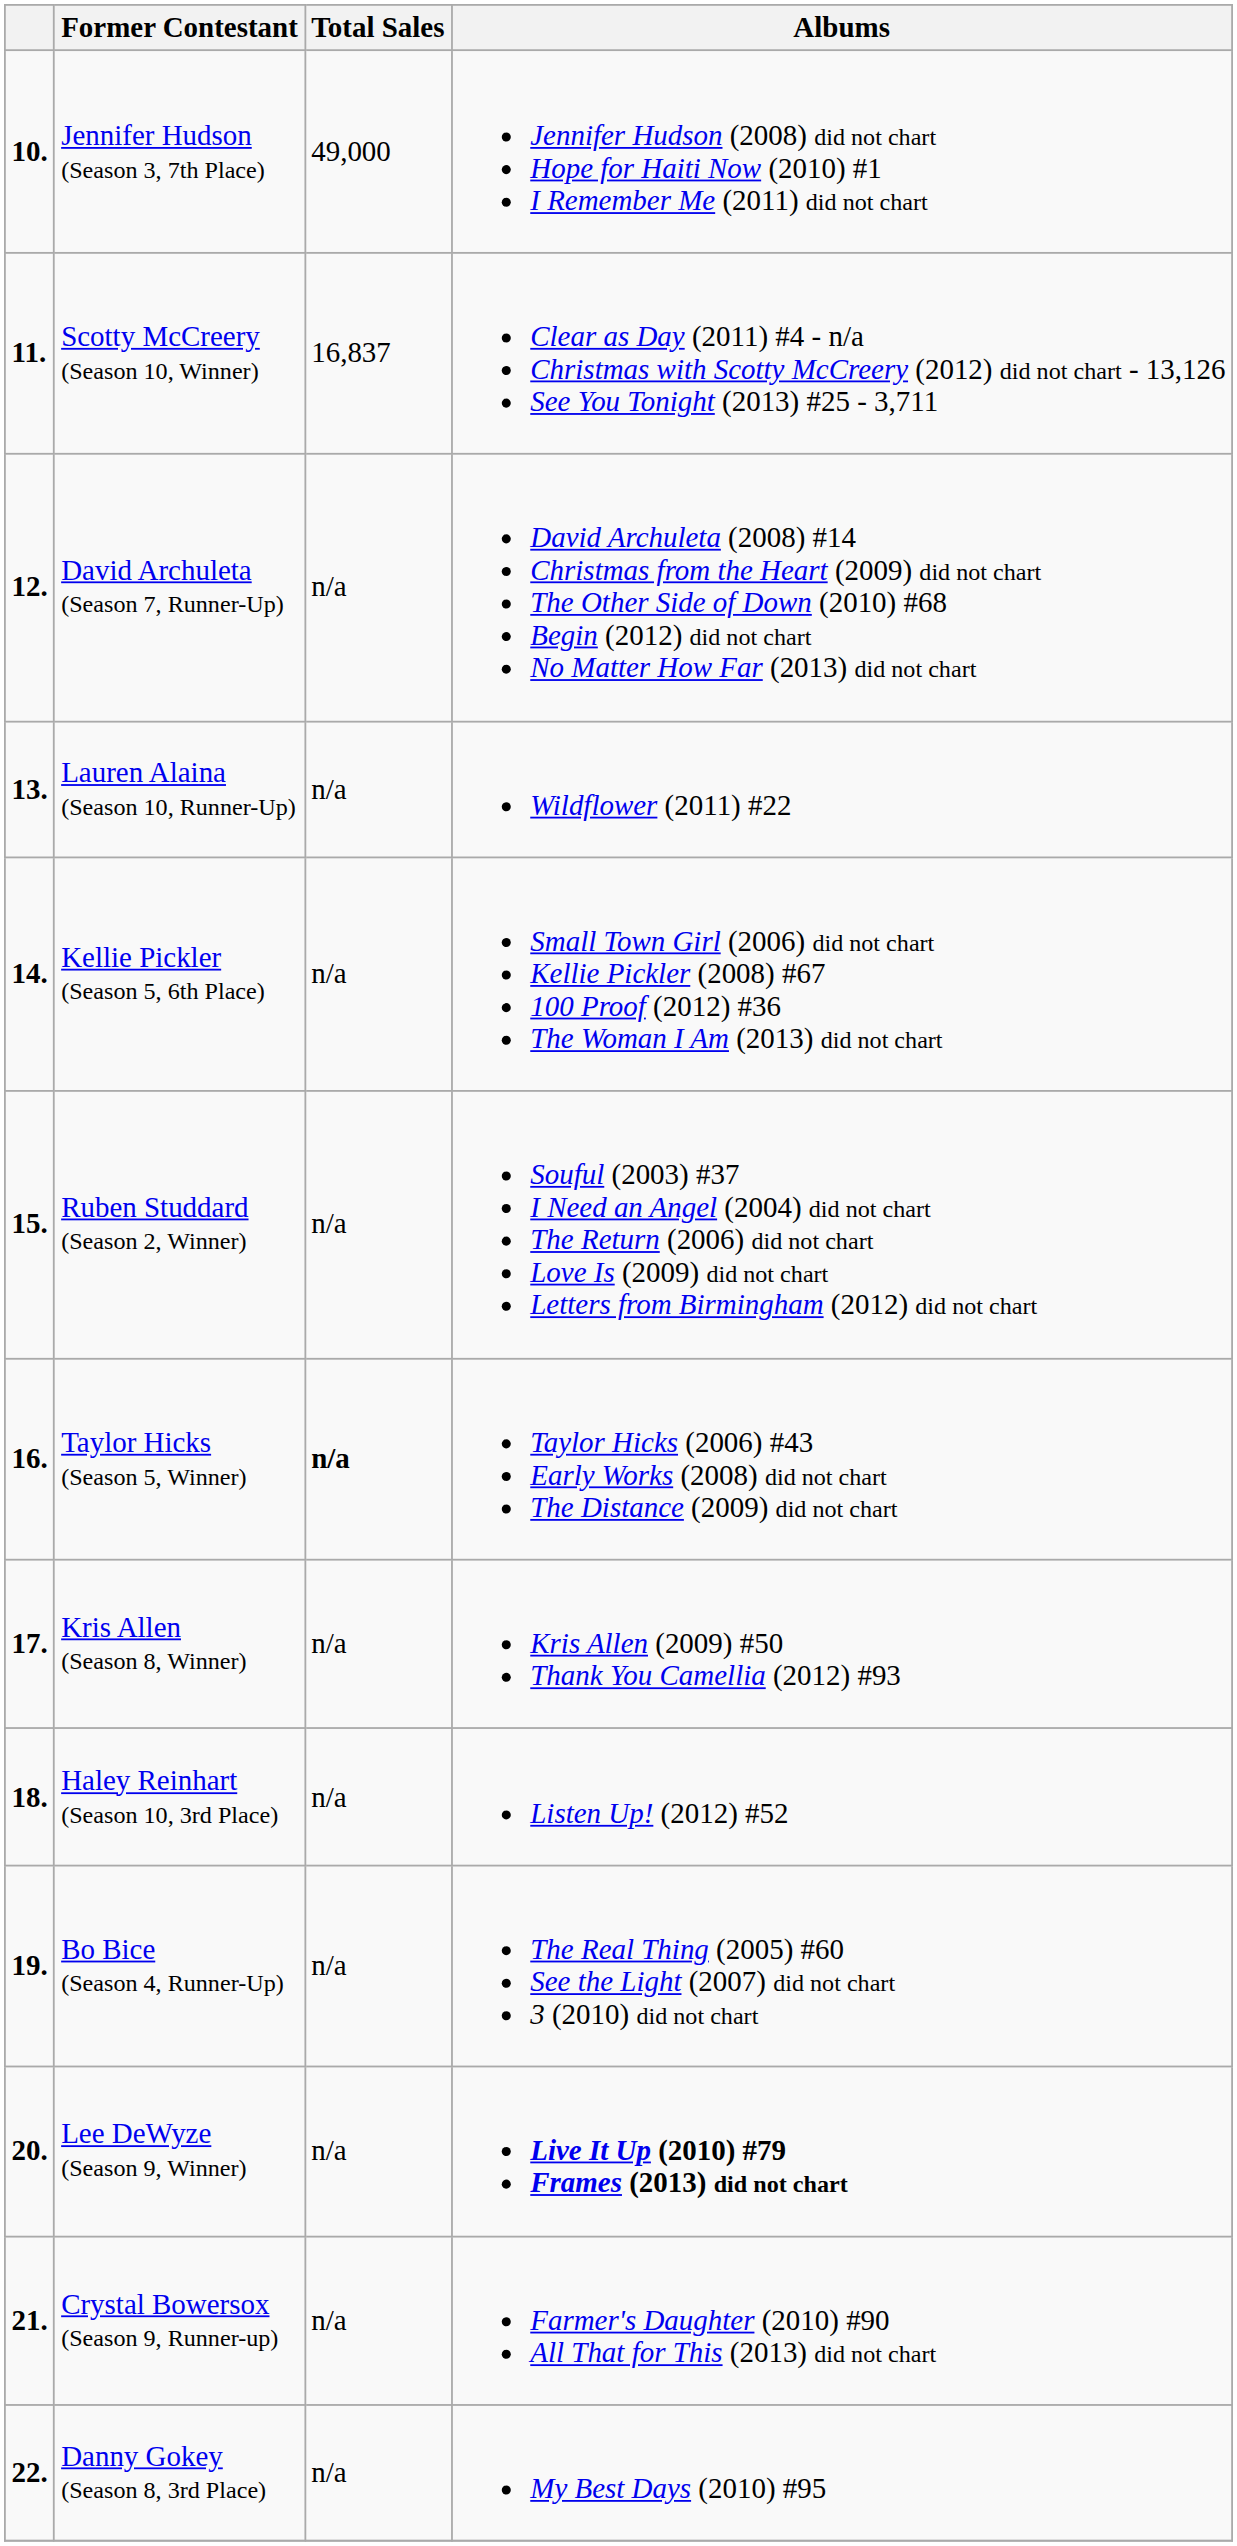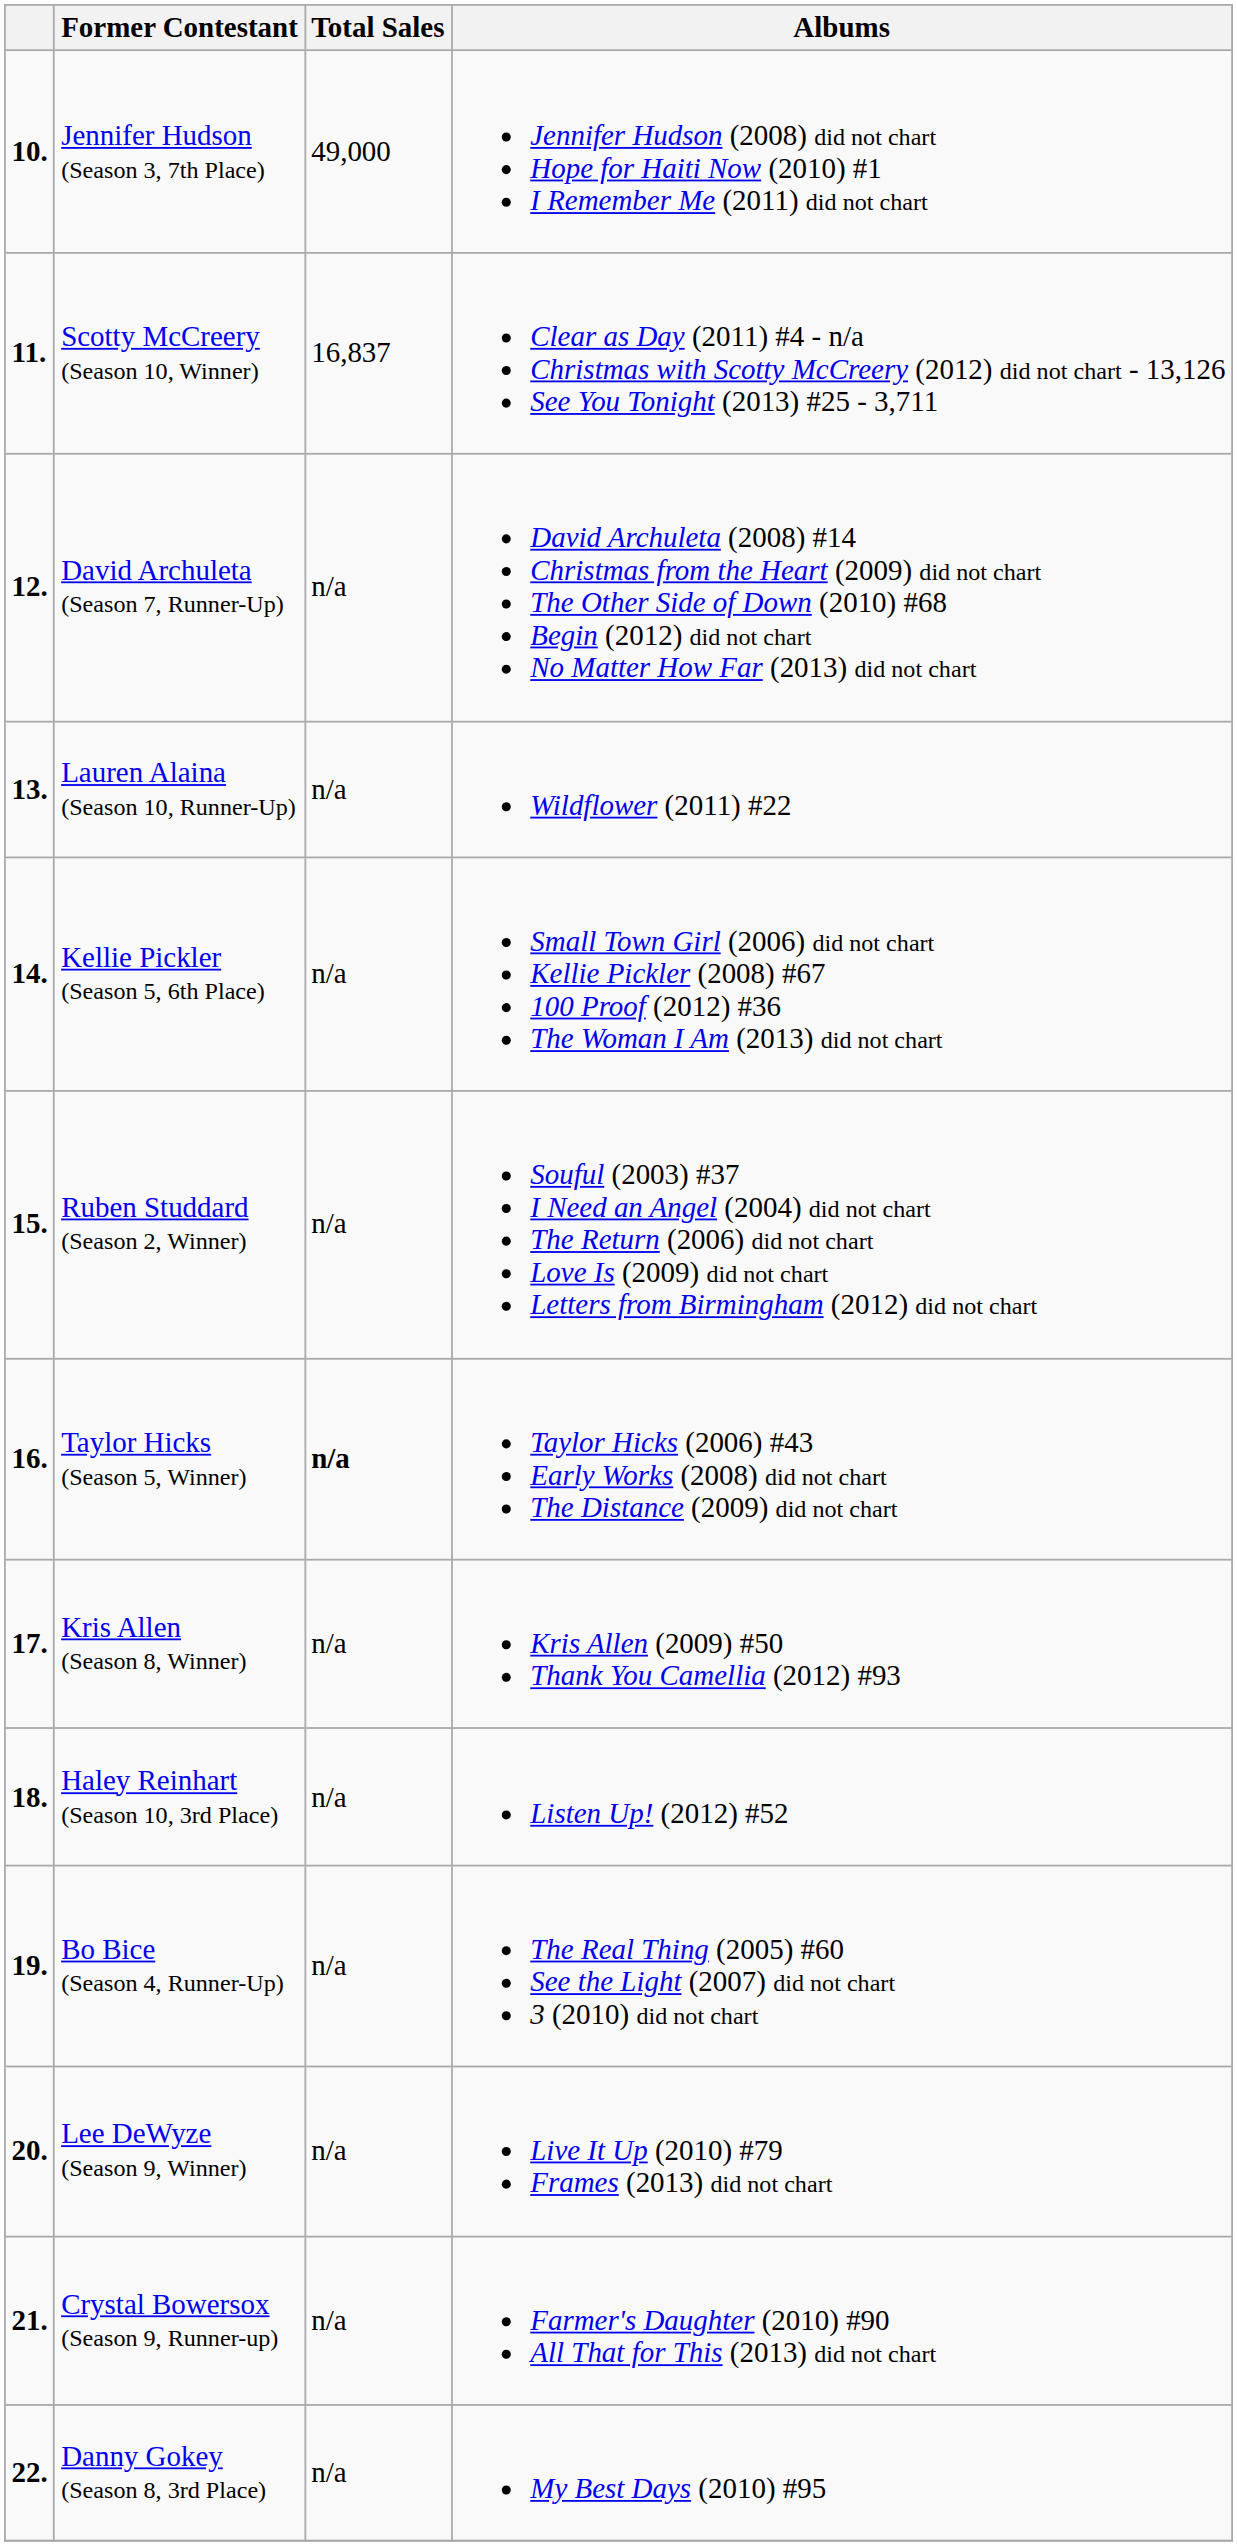(842, 2168) bold -> (842, 2168) normal
